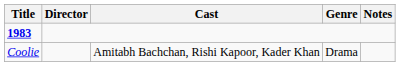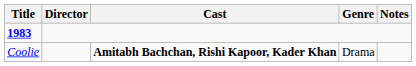(207, 52) normal -> (215, 52) bold
